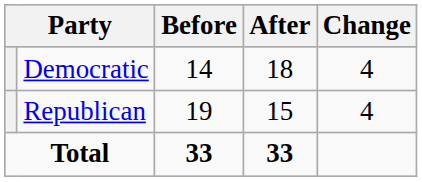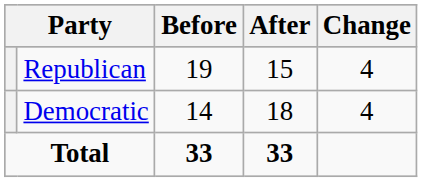rows swapped: (86, 68) <-> (85, 111)
